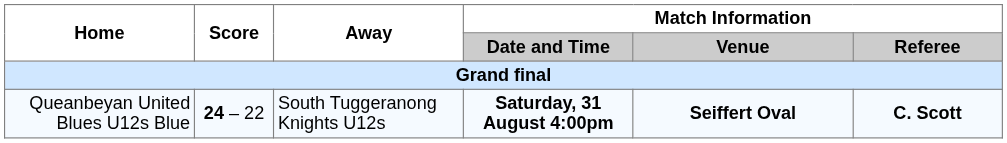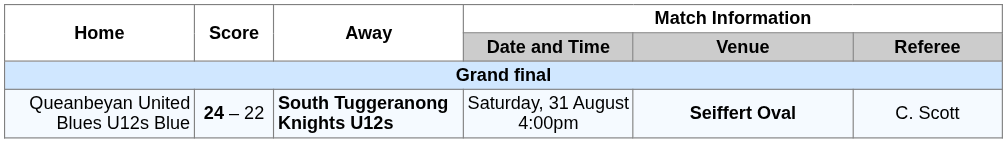(357, 113) normal -> (363, 113) bold
(548, 113) bold -> (548, 113) normal
(928, 113) bold -> (927, 113) normal
